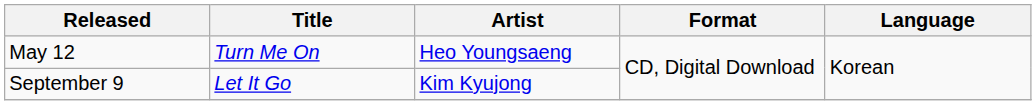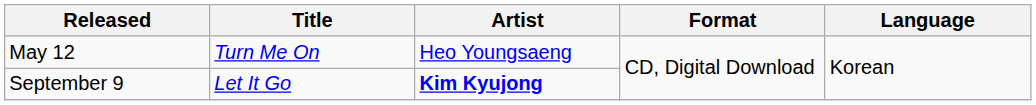(476, 83) normal -> (481, 83) bold
